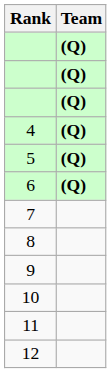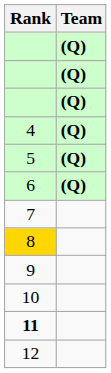(31, 241) no background -> (31, 241) gold background
(31, 325) normal -> (31, 325) bold
